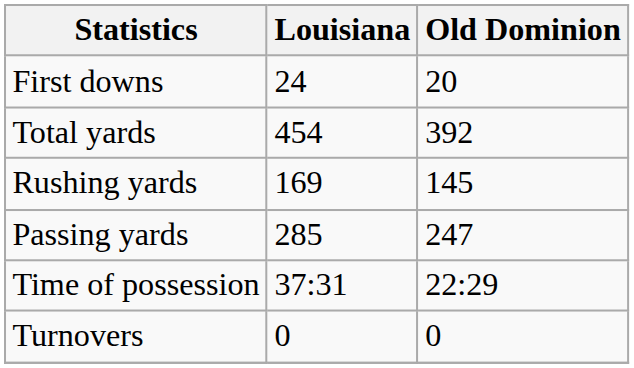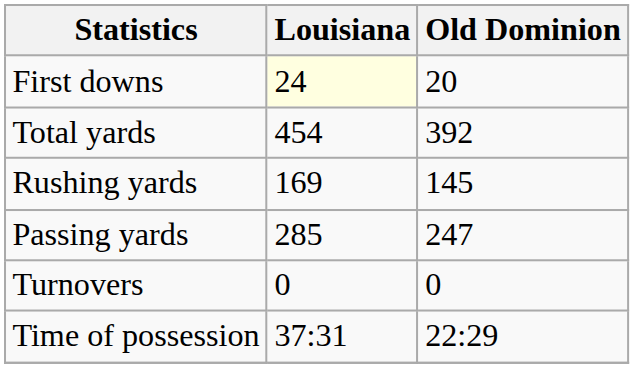(291, 81) no background -> (291, 81) lightyellow background
rows swapped: (78, 336) <-> (136, 285)
